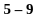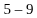(19, 9) bold -> (19, 9) normal
